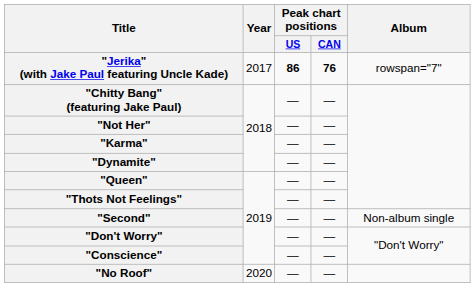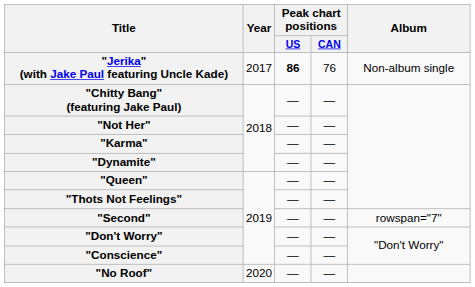(329, 68) bold -> (329, 68) normal
(409, 68) rowspan="7" -> (409, 68) Non-album single
(409, 217) Non-album single -> (409, 217) rowspan="7"
